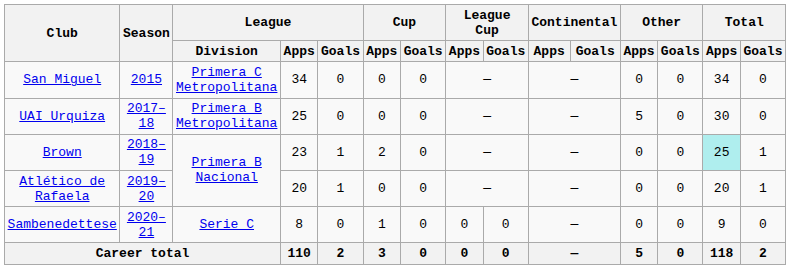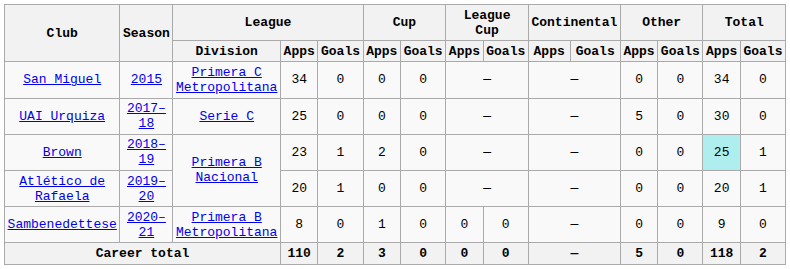(227, 116) Primera B Metropolitana -> (227, 116) Serie C
(227, 225) Serie C -> (227, 225) Primera B Metropolitana
